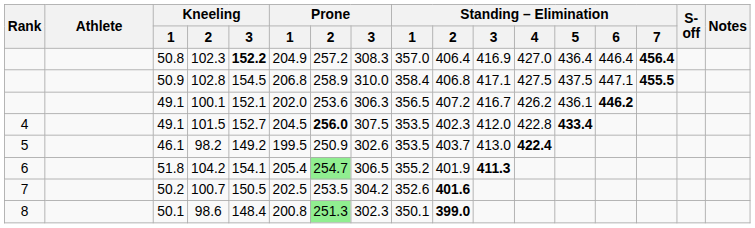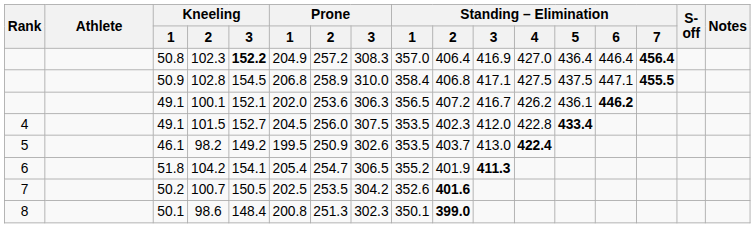(331, 124) bold -> (331, 124) normal
(331, 168) lightgreen background -> (331, 168) no background
(331, 211) lightgreen background -> (331, 211) no background
